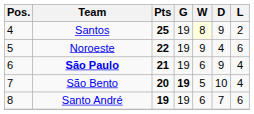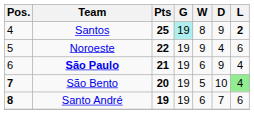(183, 30) no background -> (183, 30) paleturquoise background
(202, 30) lightyellow background -> (202, 30) no background
(240, 30) normal -> (240, 30) bold
(10, 83) normal -> (10, 83) bold
(183, 83) bold -> (183, 83) normal
(240, 83) no background -> (240, 83) lightgreen background
(10, 100) normal -> (10, 100) bold
